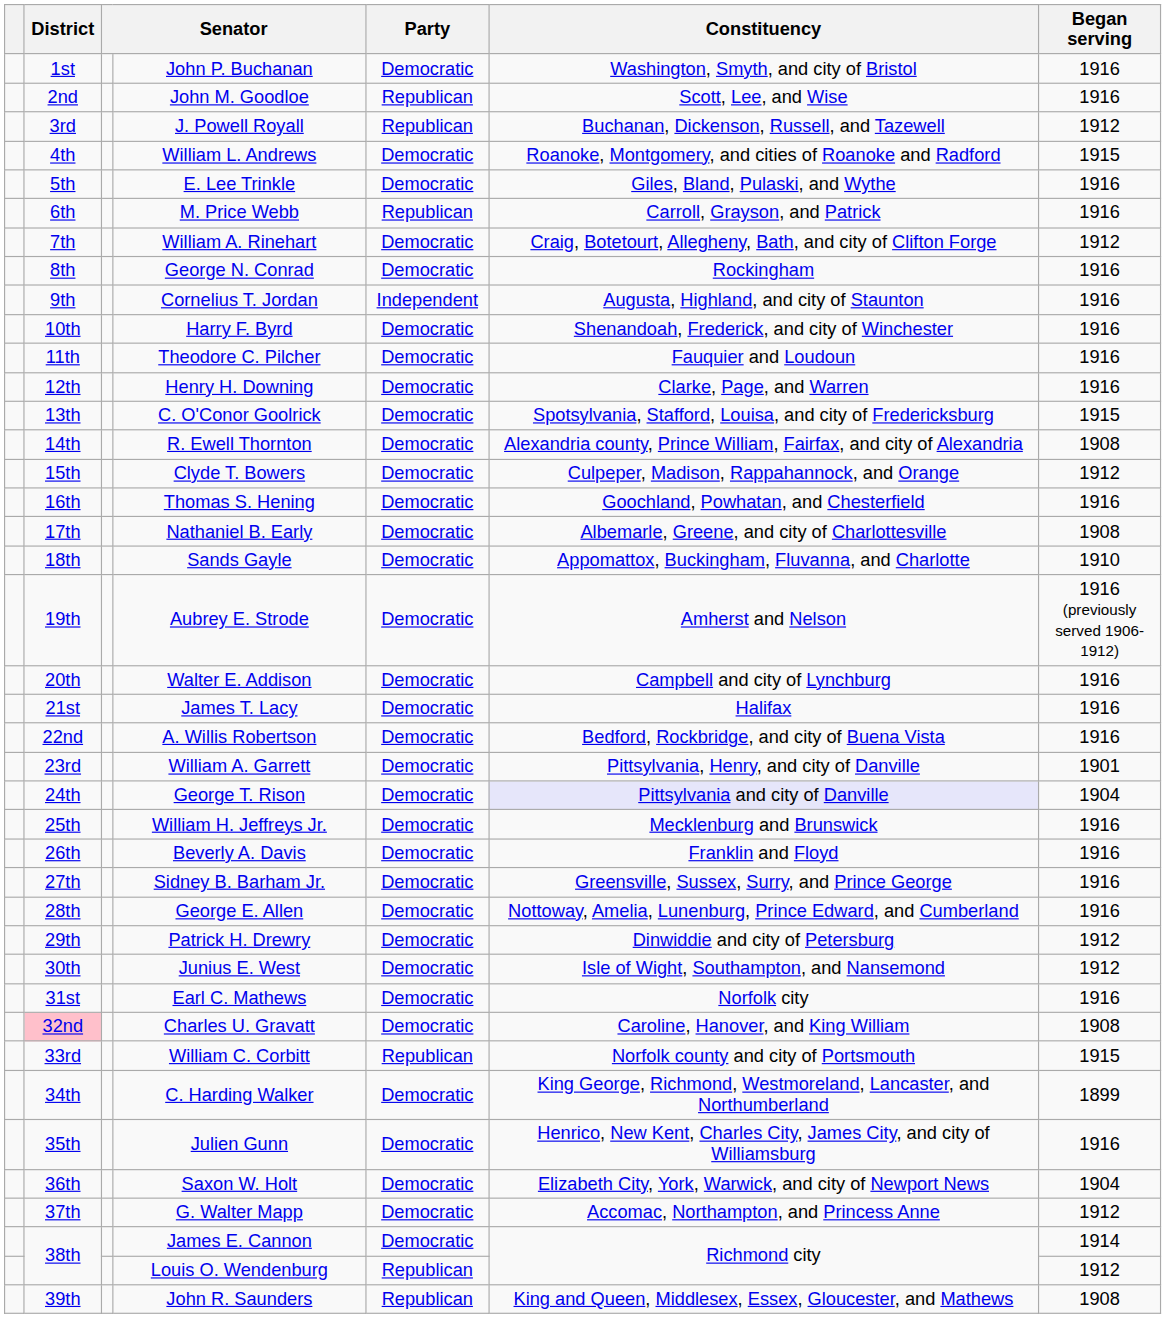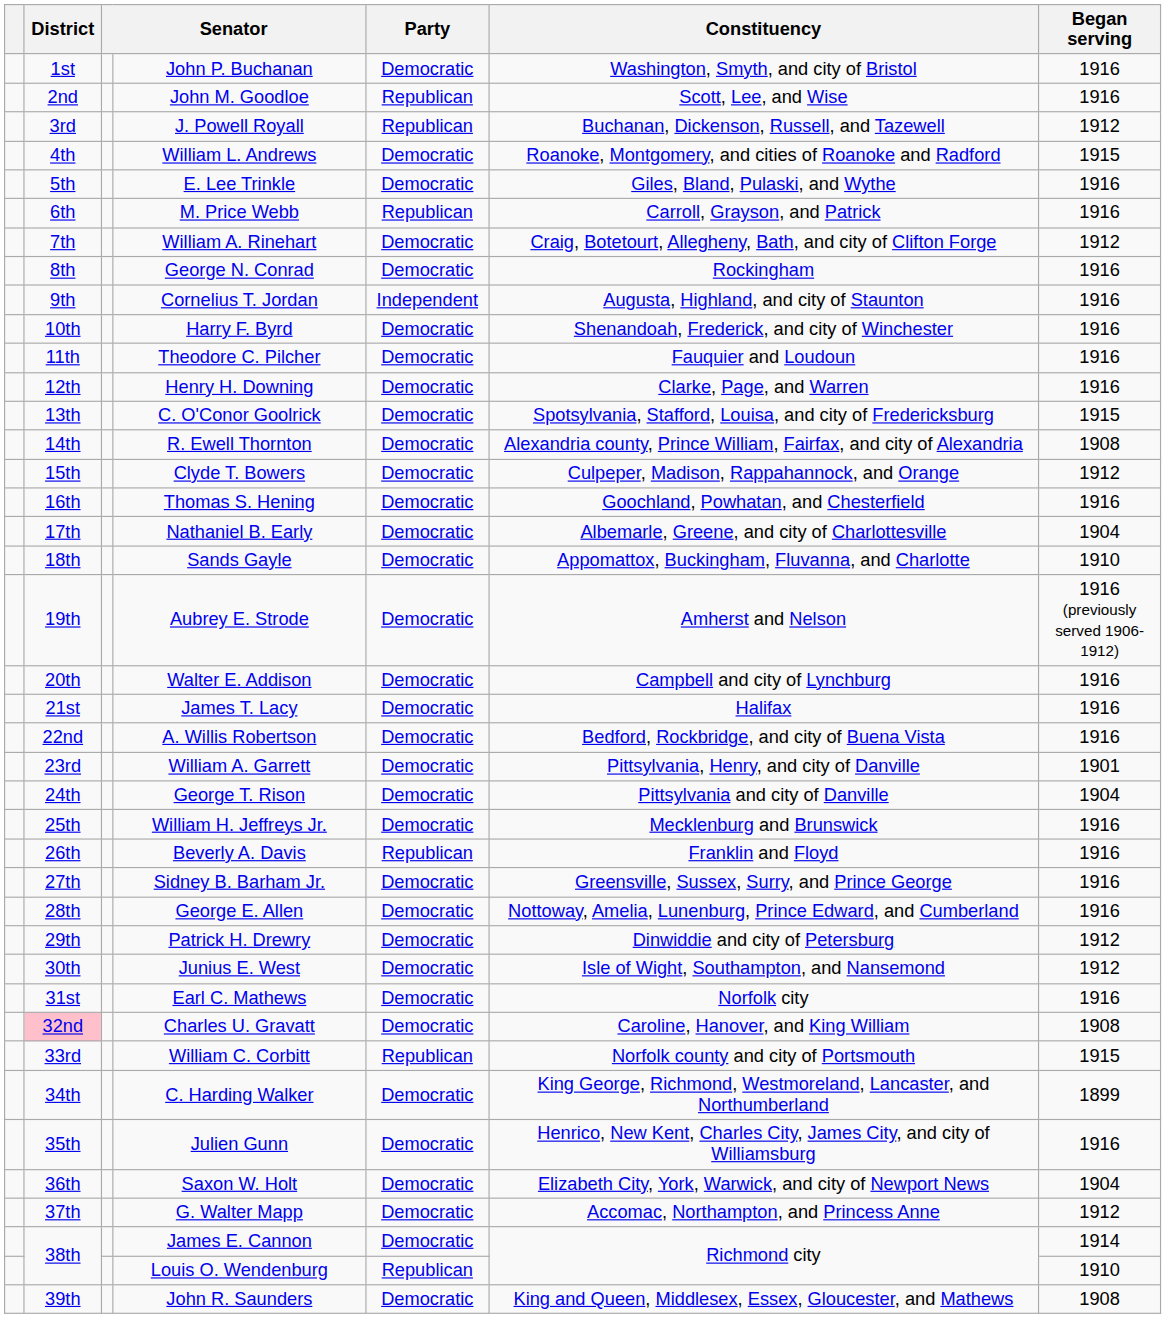(1100, 531) 1908 -> (1100, 531) 1904
(763, 795) lavender background -> (763, 795) no background
(427, 853) Democratic -> (427, 853) Republican
(1100, 1270) 1912 -> (1100, 1270) 1910
(427, 1299) Republican -> (427, 1299) Democratic
